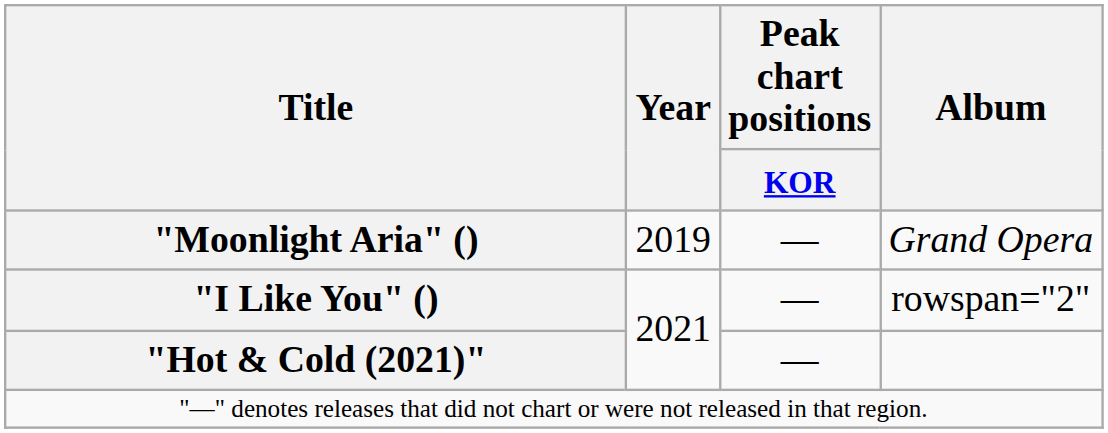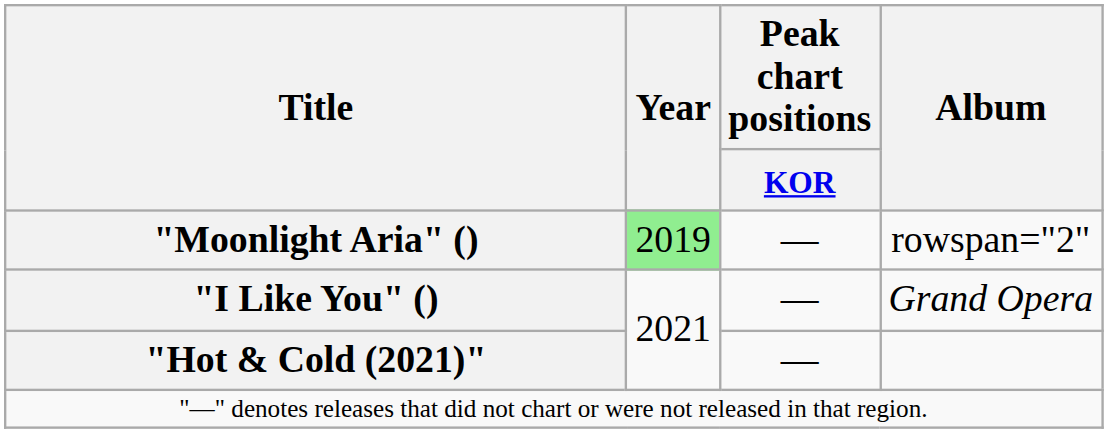(673, 239) no background -> (673, 239) lightgreen background
(991, 239) Grand Opera -> (991, 239) rowspan="2"
(991, 299) rowspan="2" -> (991, 299) Grand Opera
